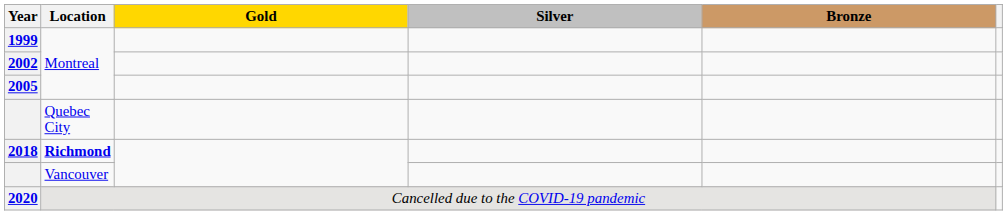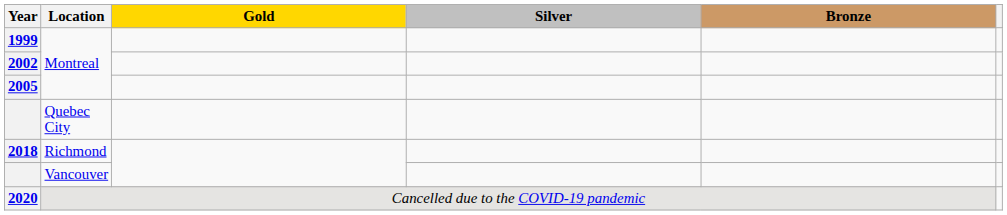(78, 151) bold -> (76, 151) normal
